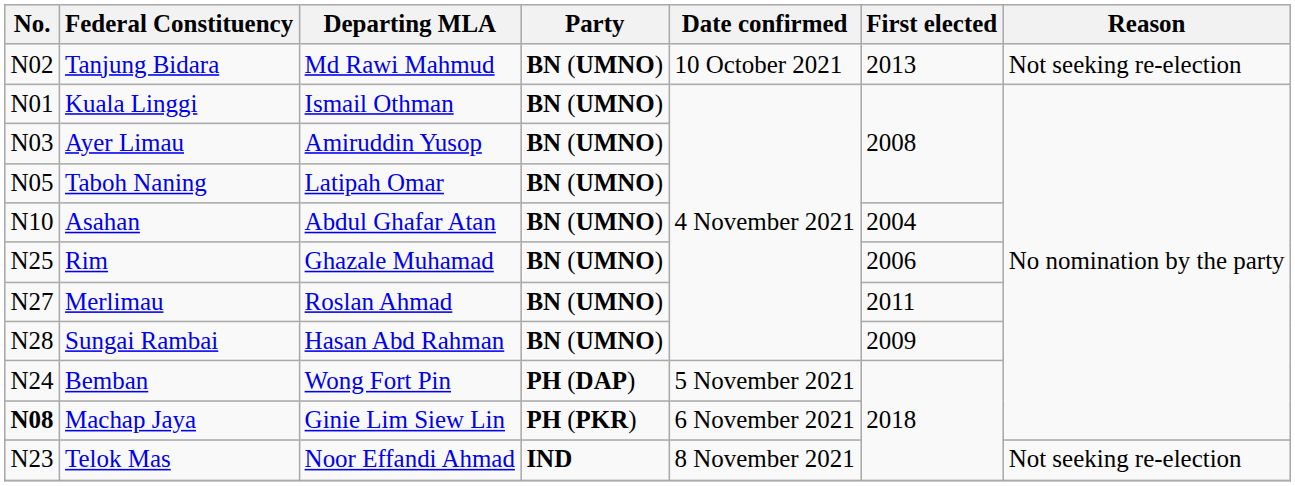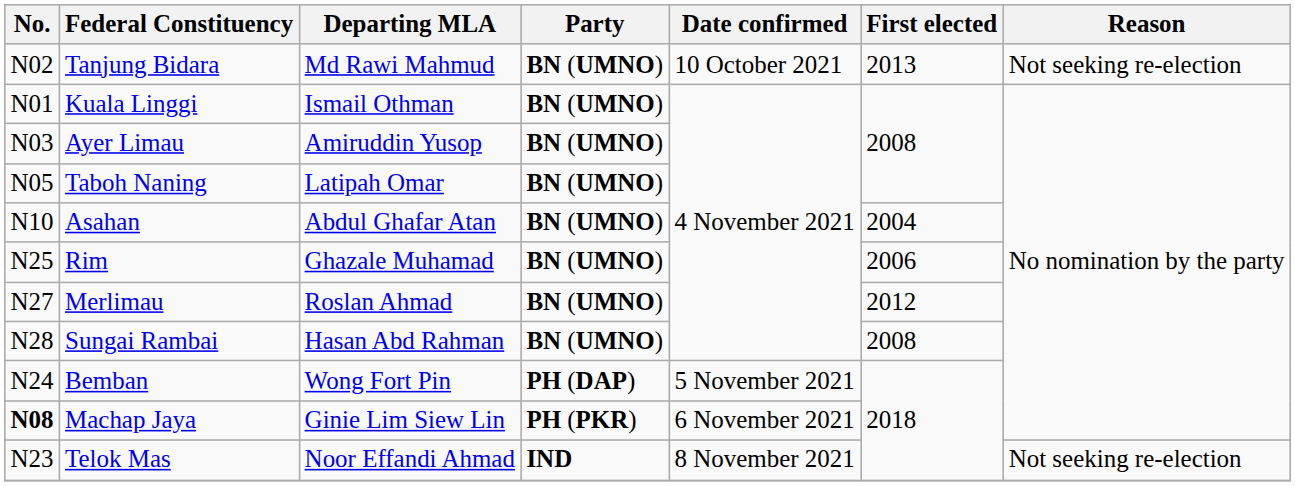(891, 301) 2011 -> (891, 301) 2012
(891, 340) 2009 -> (891, 340) 2008
